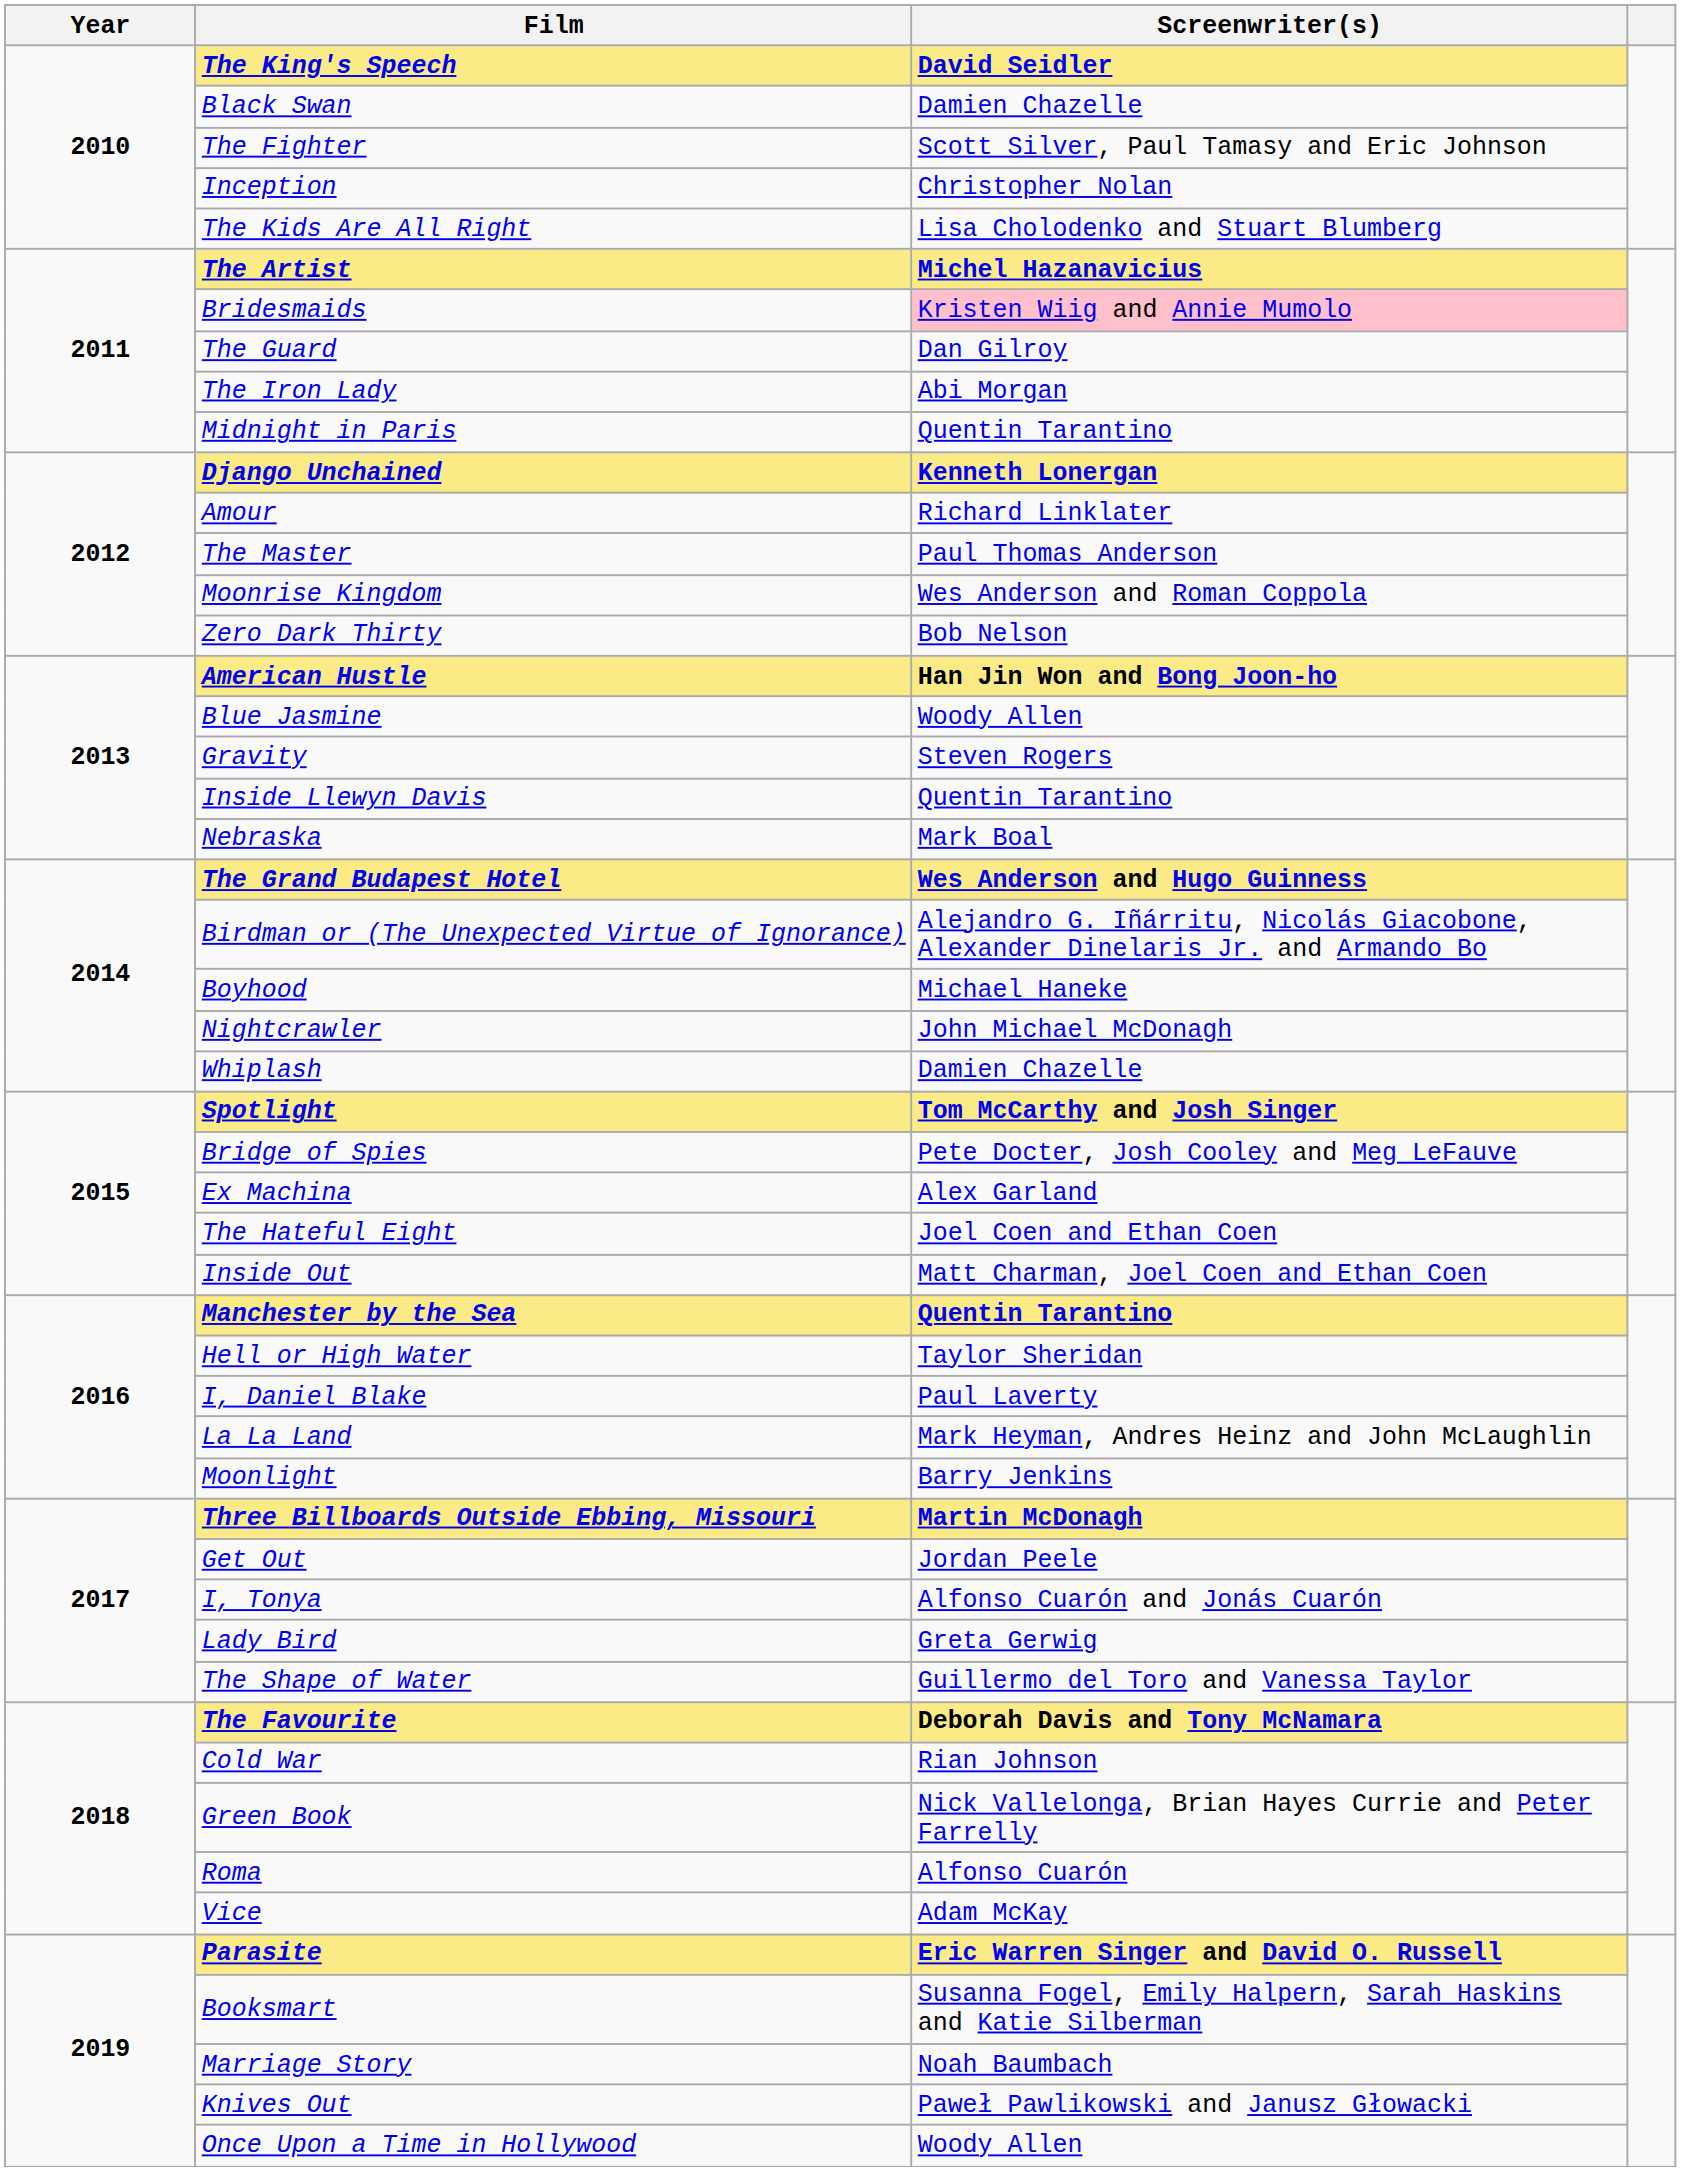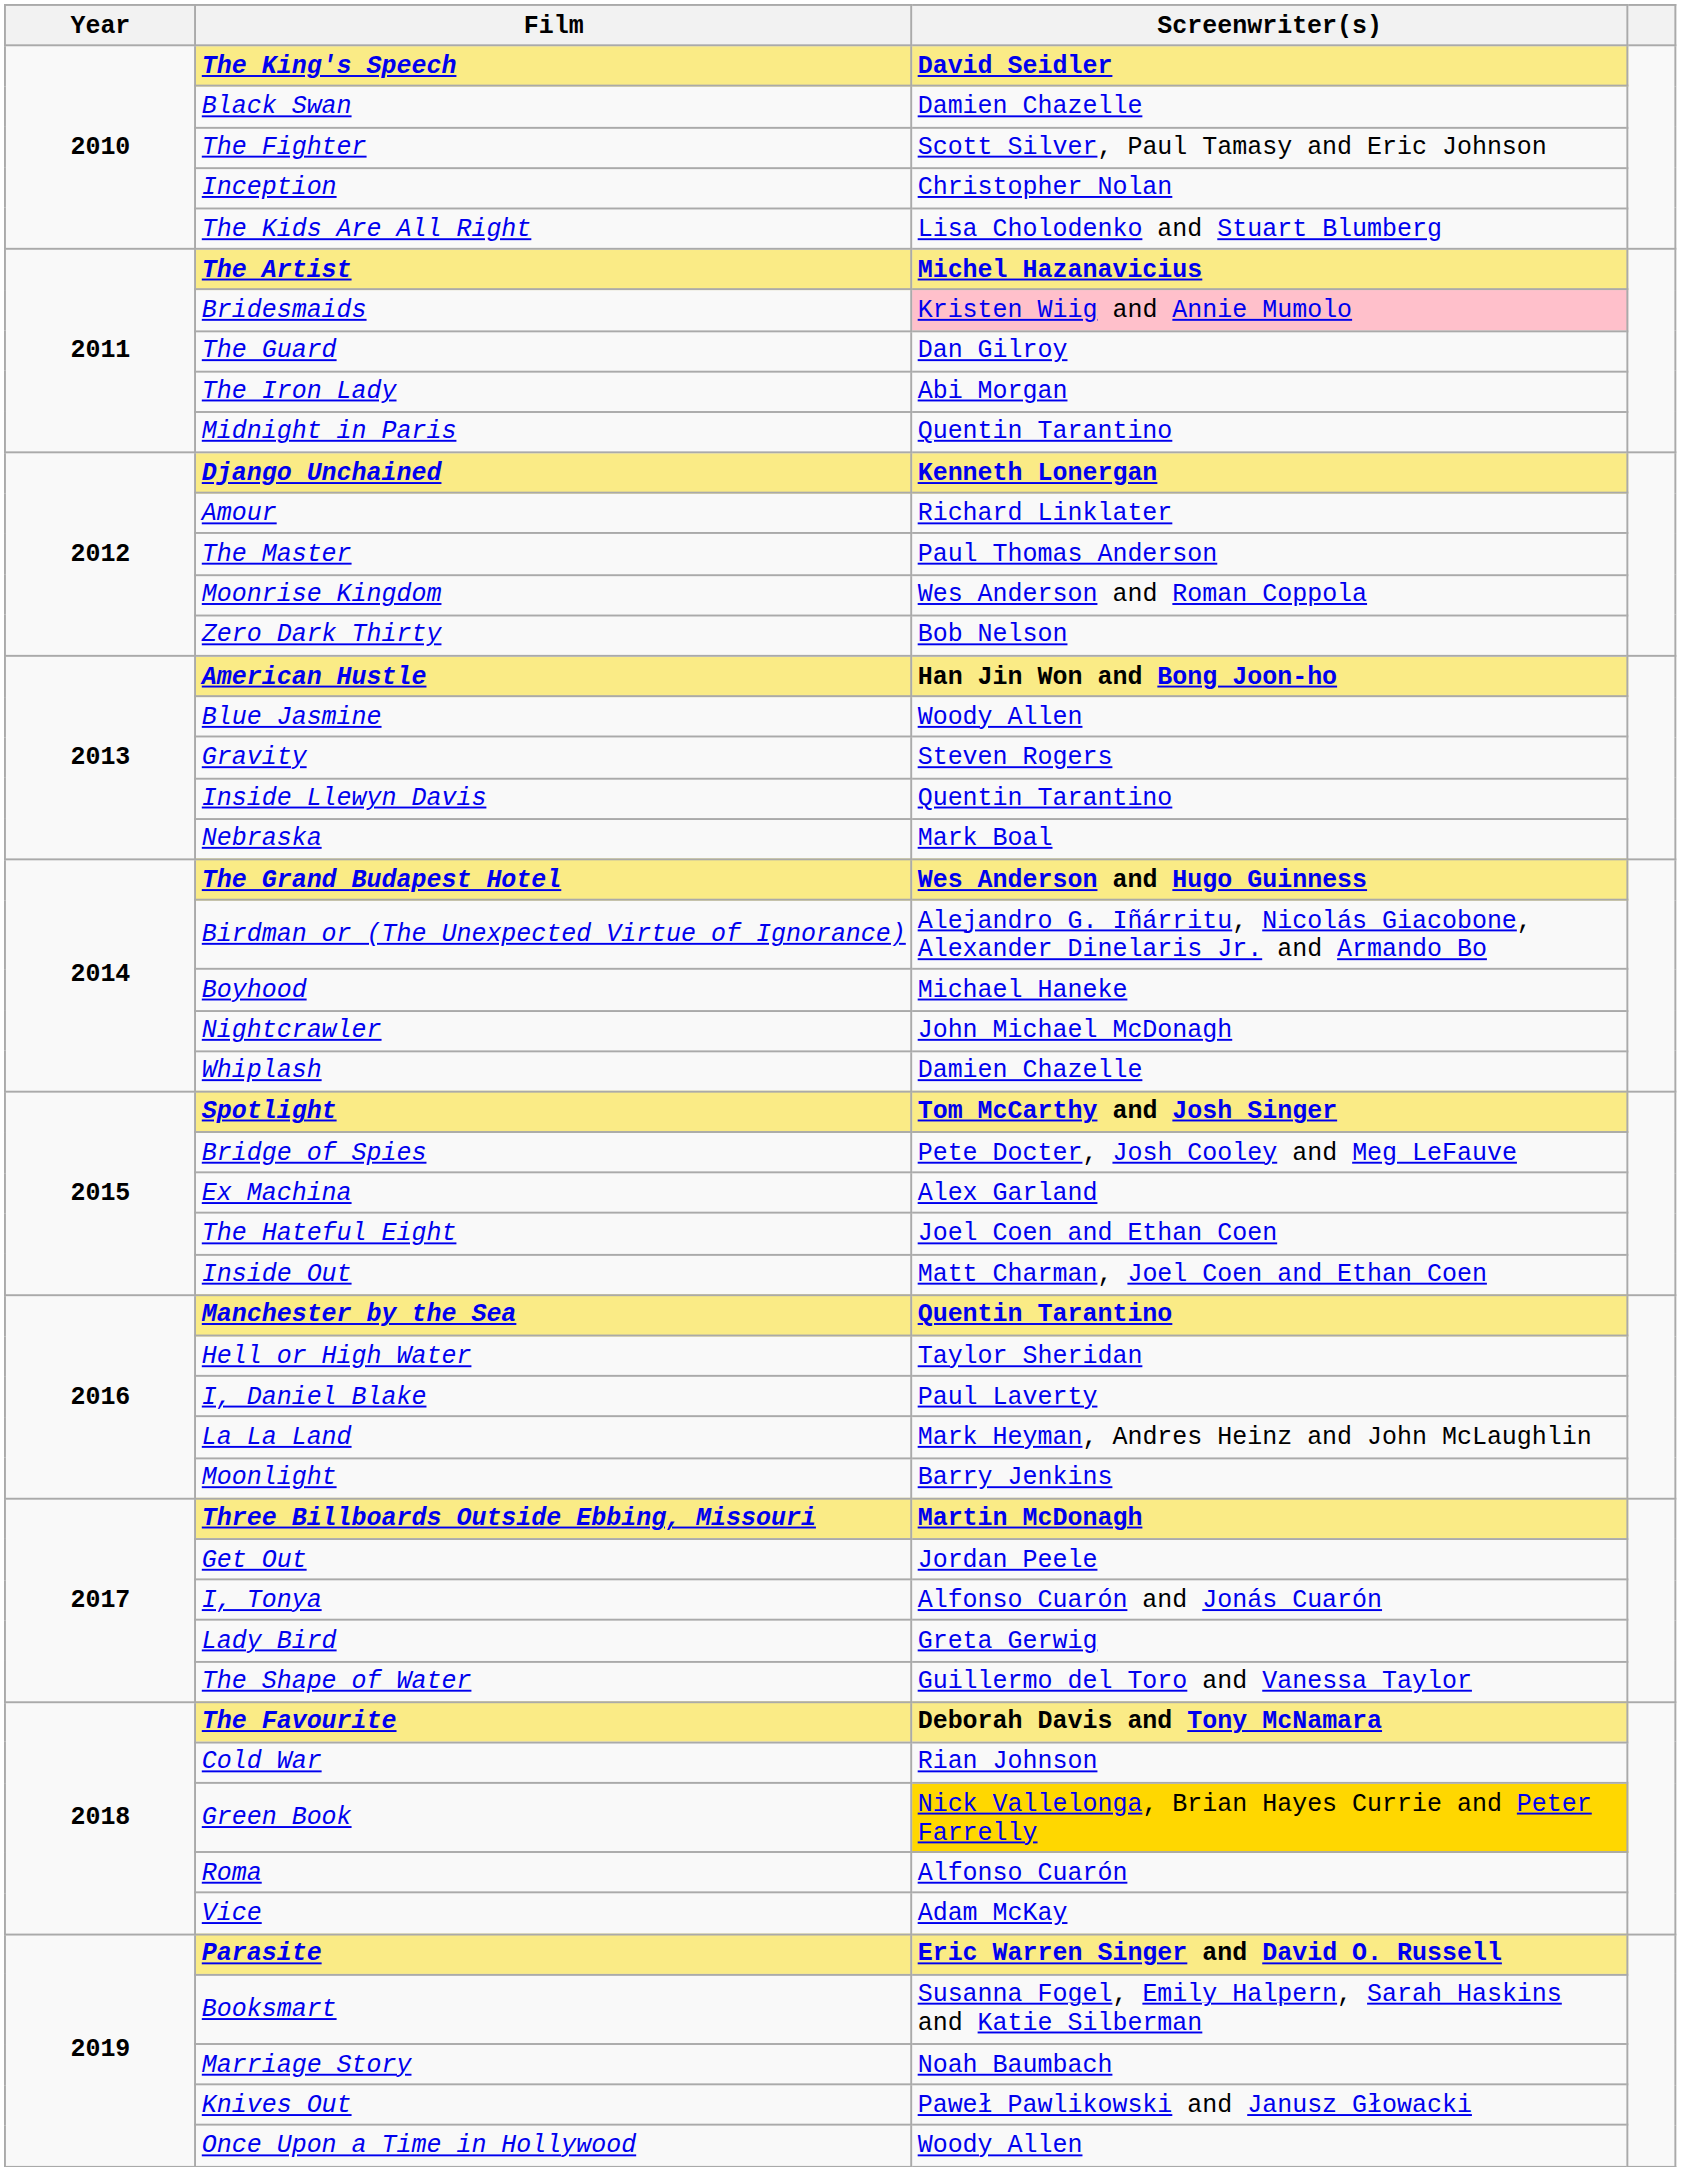(1255, 1818) no background -> (1255, 1818) gold background
